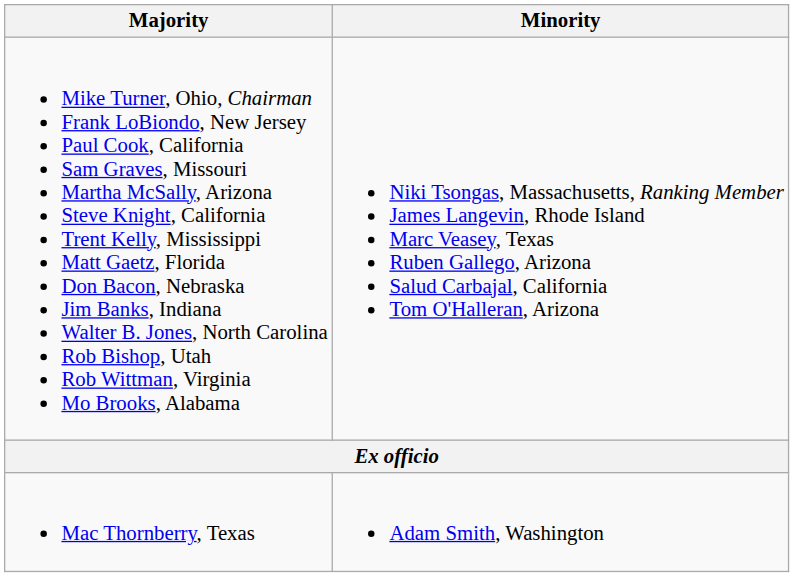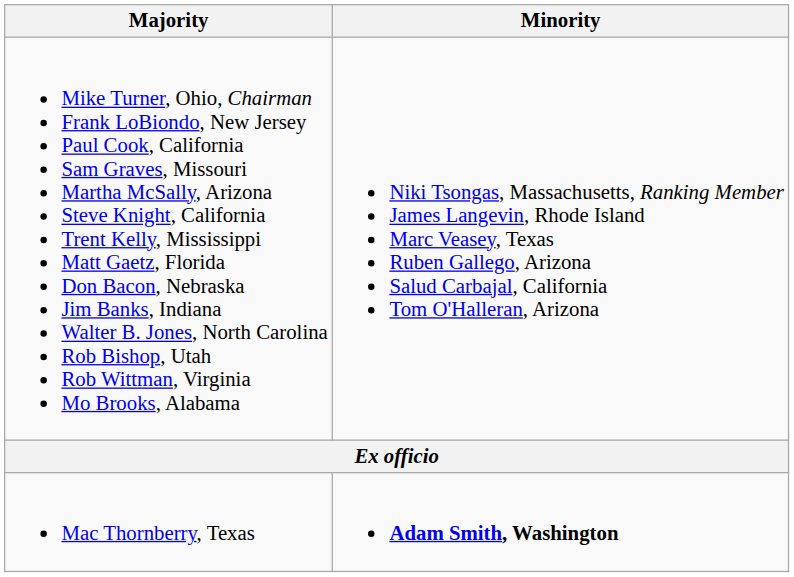(561, 534) normal -> (561, 534) bold
